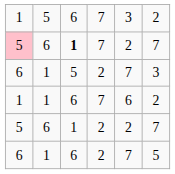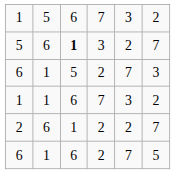(19, 45) pink background -> (19, 45) no background
(101, 45) 7 -> (101, 45) 3
(129, 100) 6 -> (129, 100) 3
(19, 127) 5 -> (19, 127) 2
